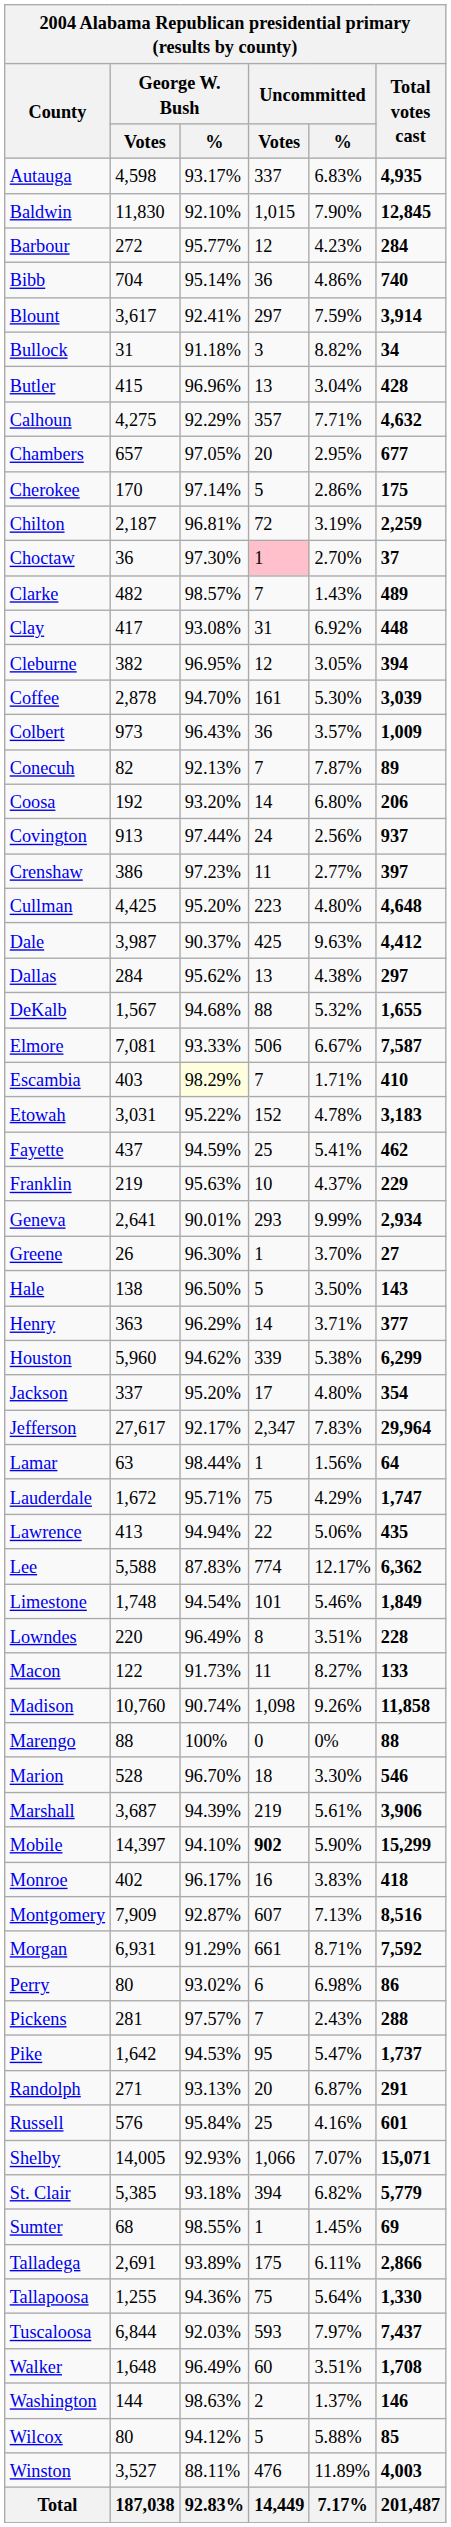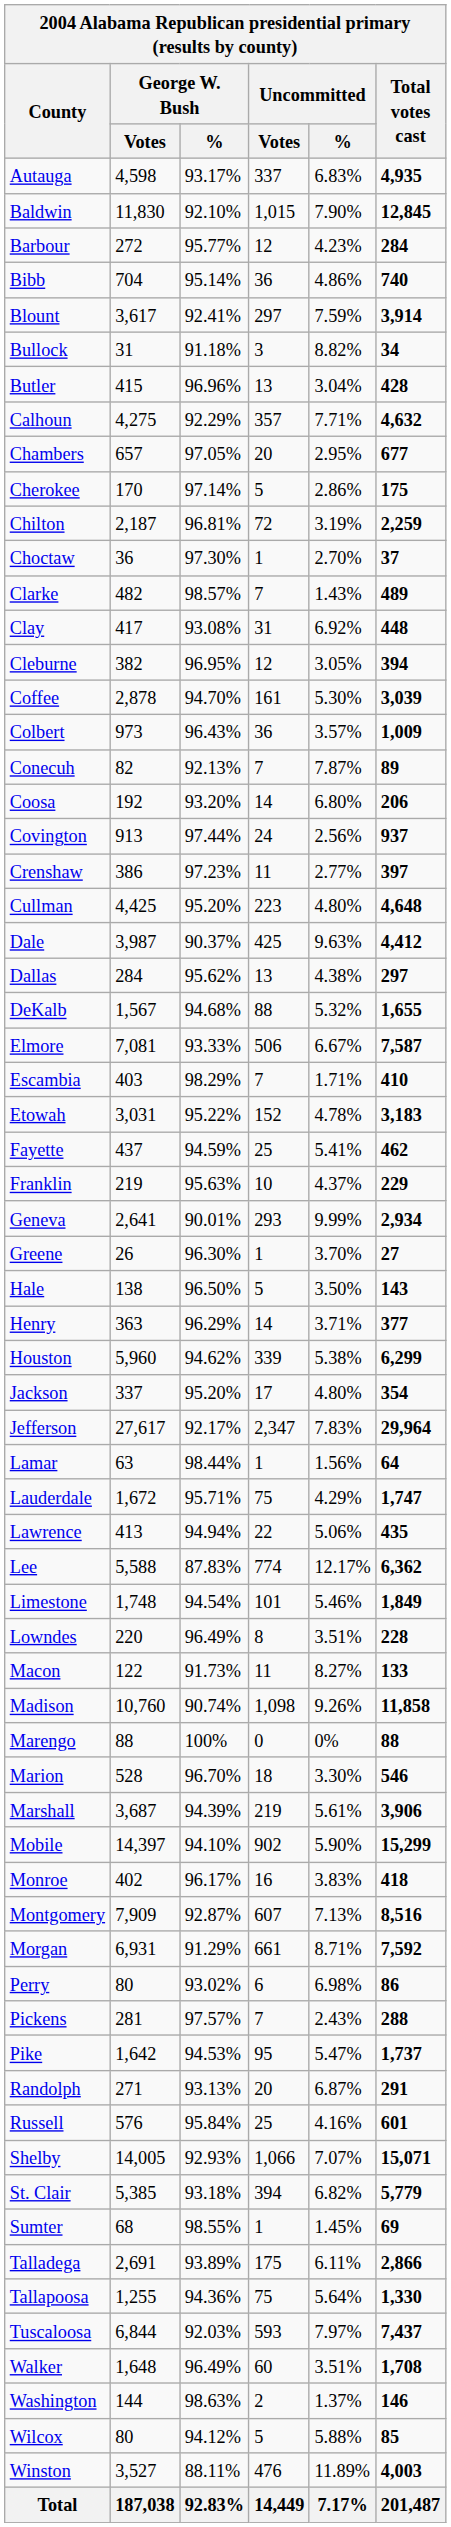(259, 559) pink background -> (259, 559) no background
(213, 1080) lightyellow background -> (213, 1080) no background
(268, 1844) bold -> (268, 1845) normal
